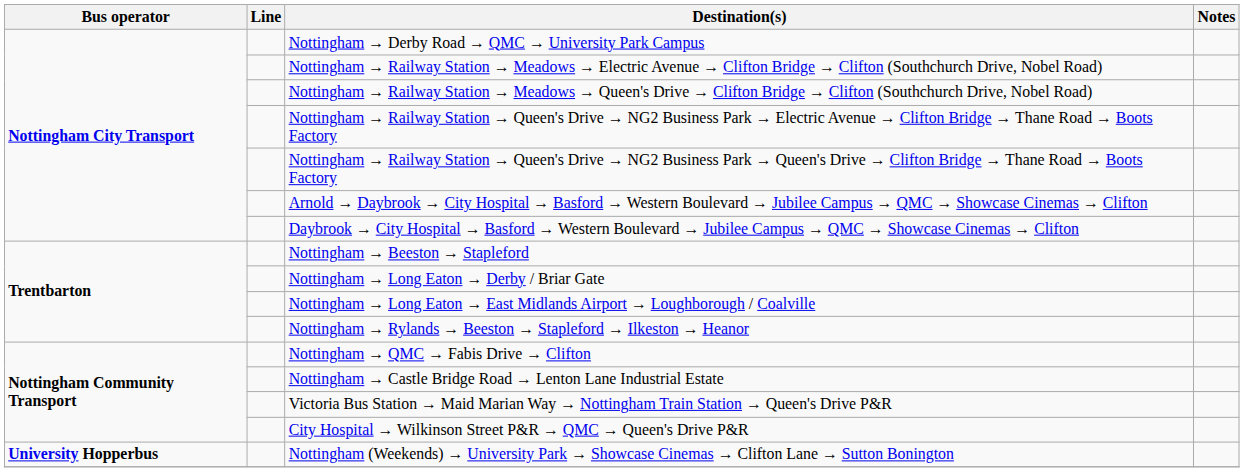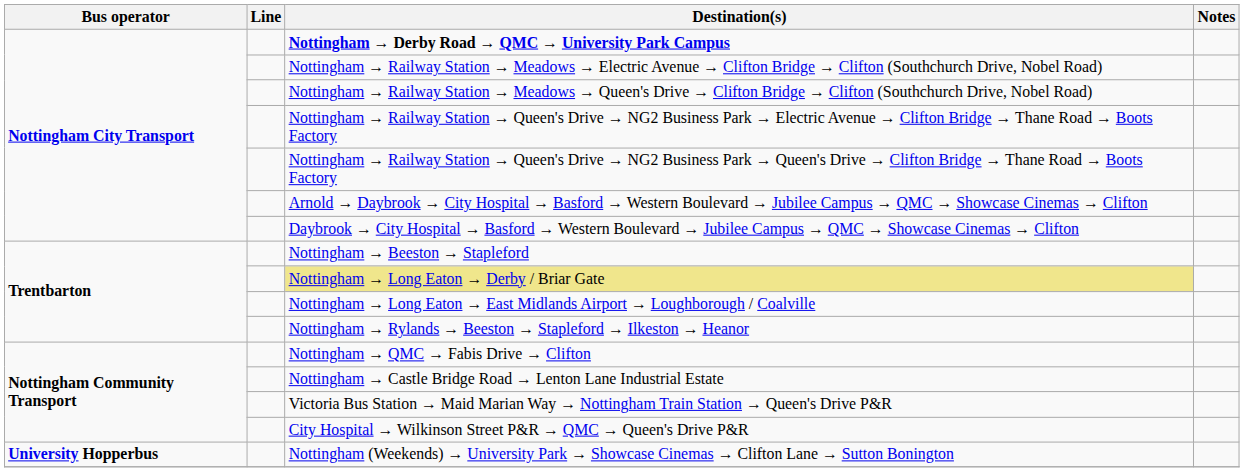(497, 42) normal -> (509, 42) bold
(447, 278) no background -> (447, 278) khaki background
